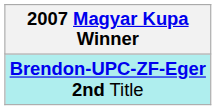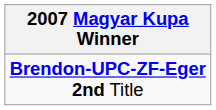(108, 79) paleturquoise background -> (108, 79) no background
